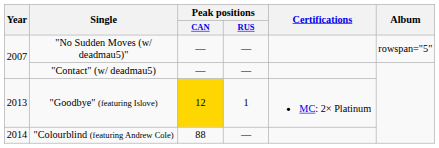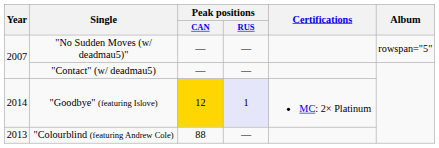(17, 103) 2013 -> (17, 103) 2014
(246, 103) no background -> (246, 103) lavender background
(17, 135) 2014 -> (17, 135) 2013
